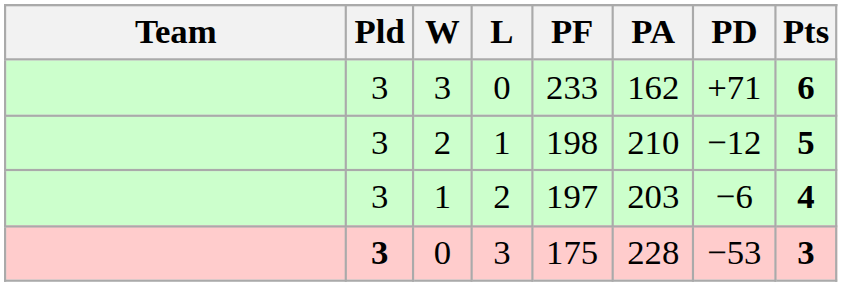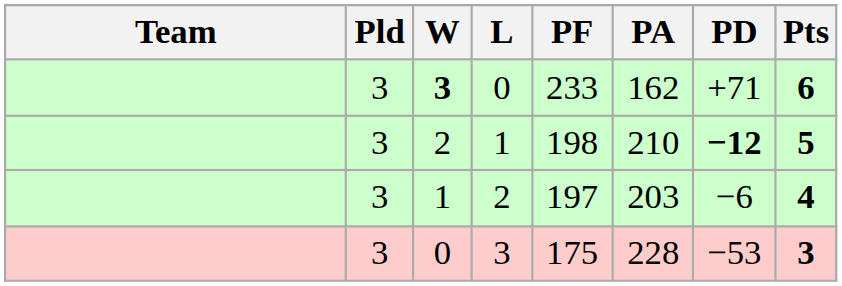(442, 87) normal -> (442, 87) bold
(734, 142) normal -> (734, 142) bold
(380, 252) bold -> (380, 252) normal
